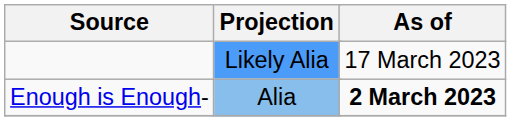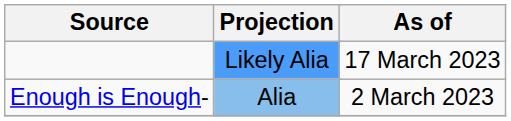(423, 97) bold -> (422, 97) normal
